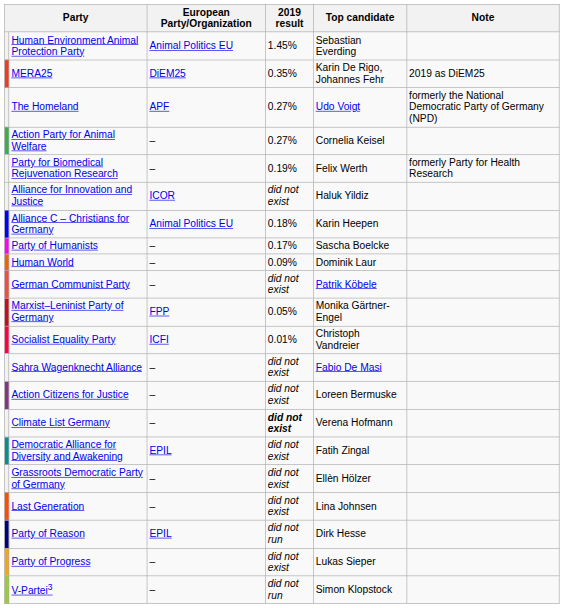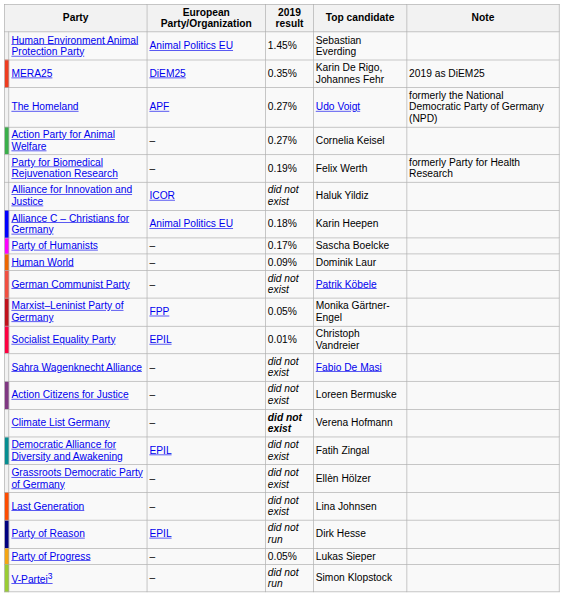(159, 339) ICFI -> (160, 339) EPIL
(283, 562) did not exist -> (282, 556) 0.05%
